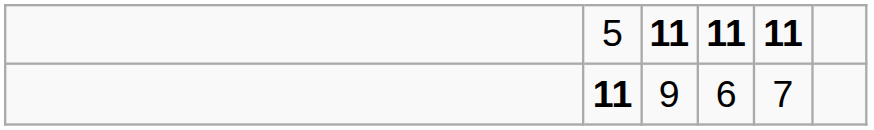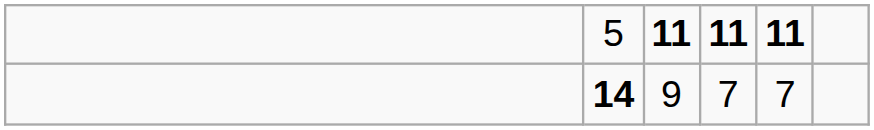(612, 93) 11 -> (613, 93) 14
(726, 93) 6 -> (728, 93) 7
